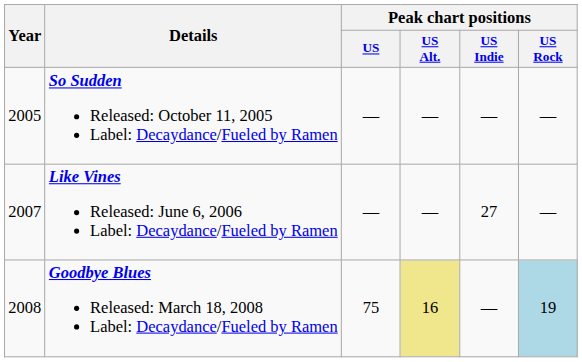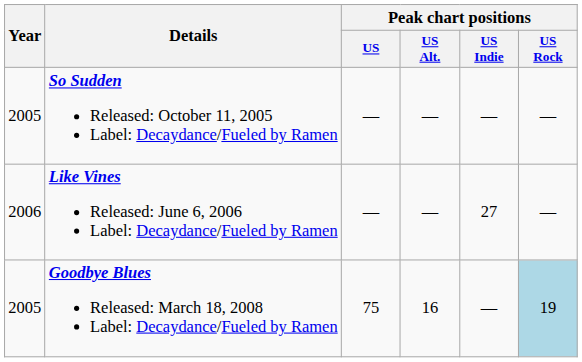(25, 212) 2007 -> (25, 212) 2006
(25, 308) 2008 -> (25, 308) 2005
(430, 308) khaki background -> (430, 308) no background
